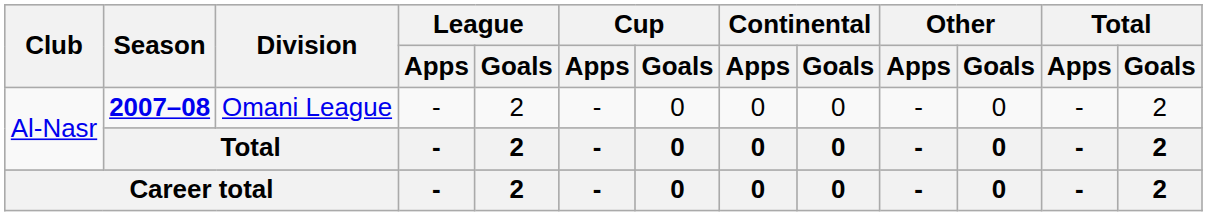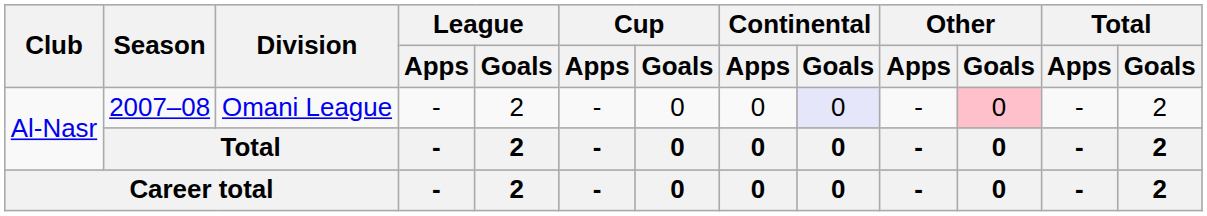(160, 107) bold -> (160, 107) normal
(838, 107) no background -> (838, 107) lavender background
(999, 107) no background -> (999, 107) pink background
